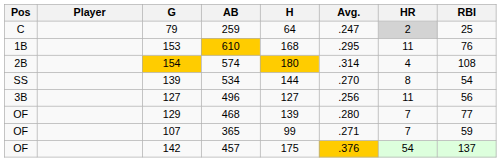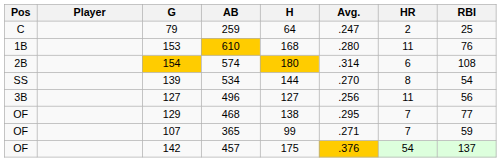(408, 30) lightgrey background -> (408, 30) no background
(349, 47) .295 -> (349, 47) .280
(408, 64) 4 -> (408, 64) 6
(290, 115) 139 -> (290, 115) 138
(349, 115) .280 -> (349, 115) .295
